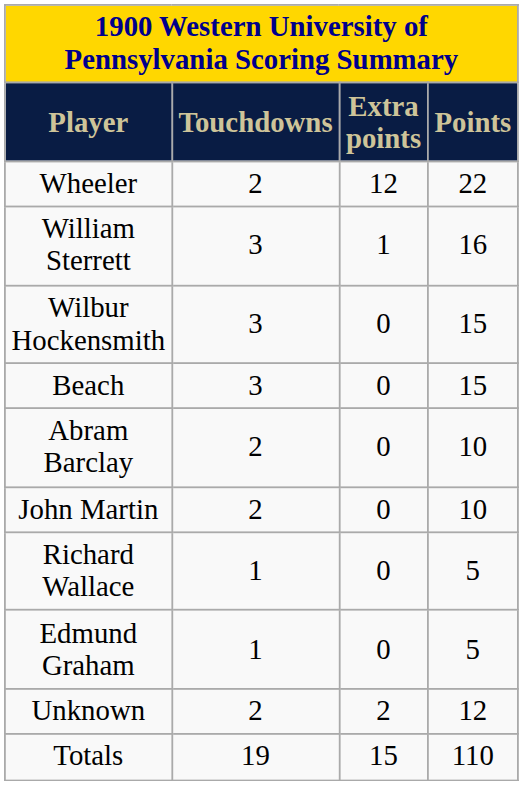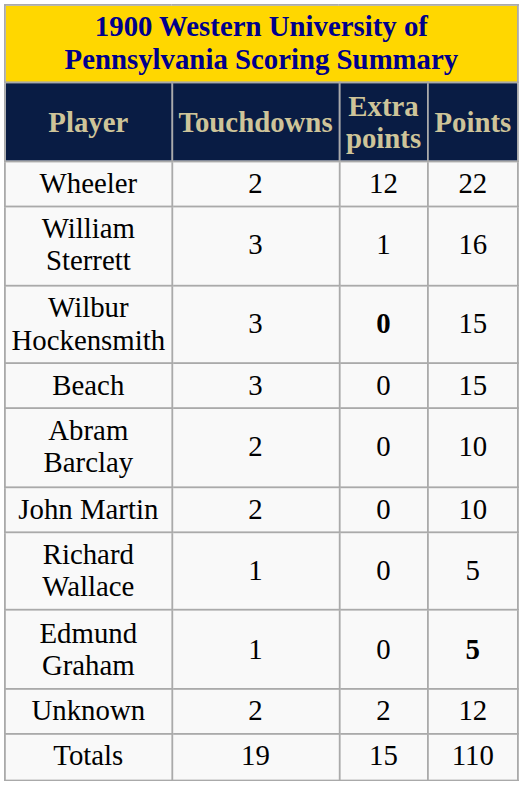(383, 323) normal -> (383, 323) bold
(473, 649) normal -> (473, 649) bold
